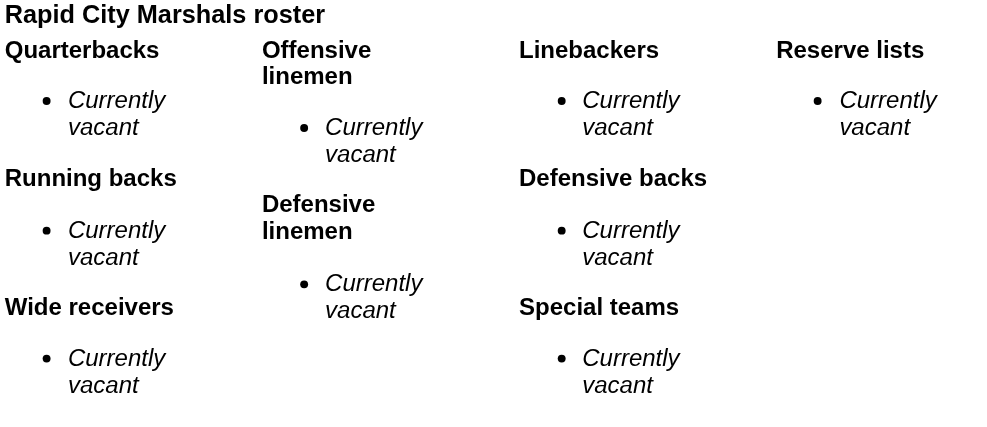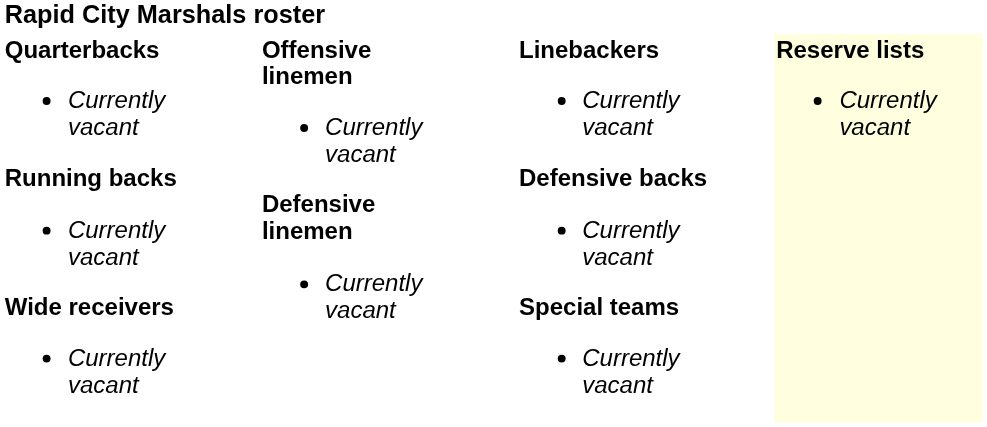(879, 88) no background -> (879, 88) lightyellow background
